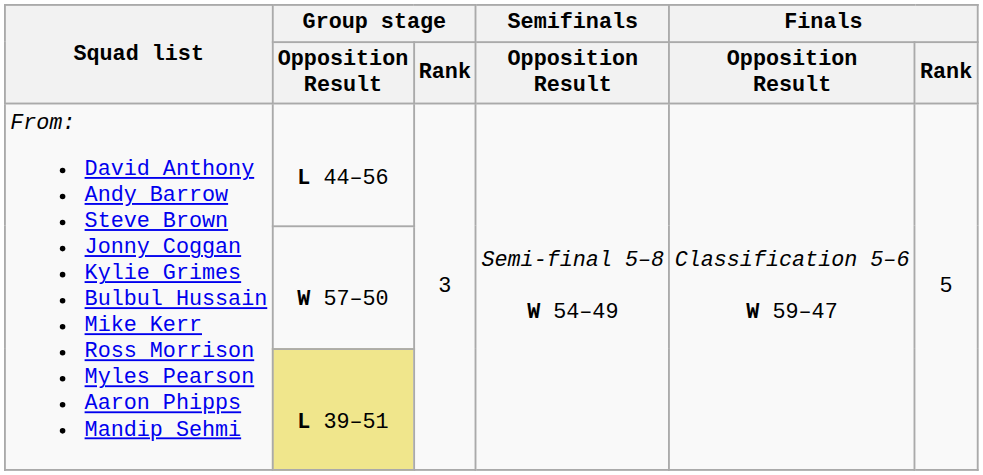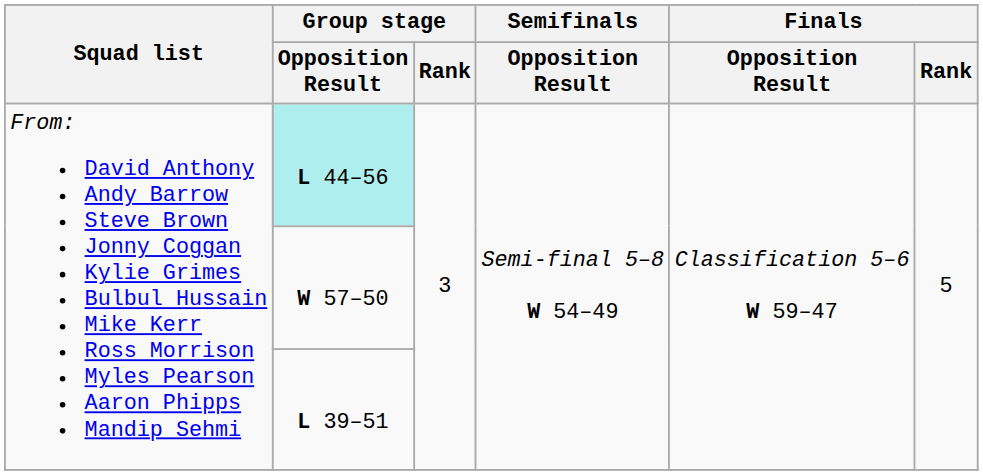(343, 178) no background -> (343, 178) paleturquoise background
(343, 422) khaki background -> (343, 422) no background
